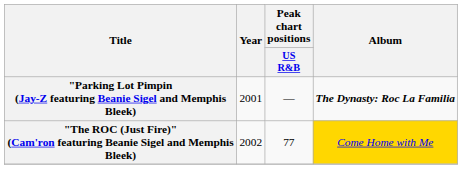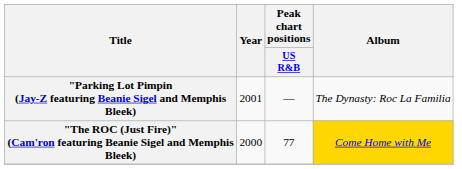(385, 98) bold -> (383, 98) normal
(251, 142) 2002 -> (251, 142) 2000
